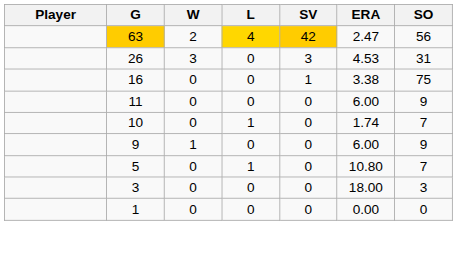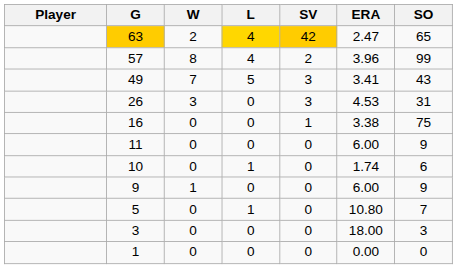(423, 36) 56 -> (423, 36) 65
+ row: (136, 58)
+ row: (136, 79)
(423, 123) 7 -> (423, 166) 6
